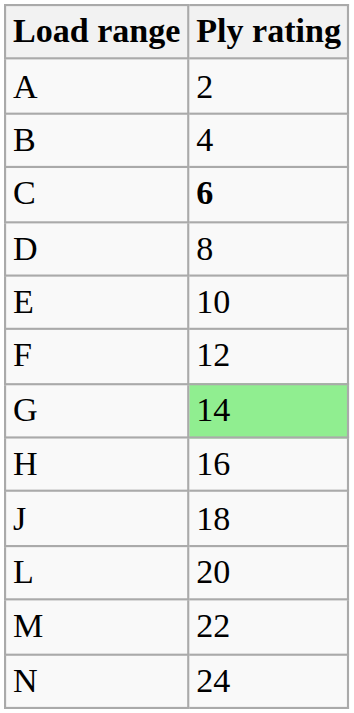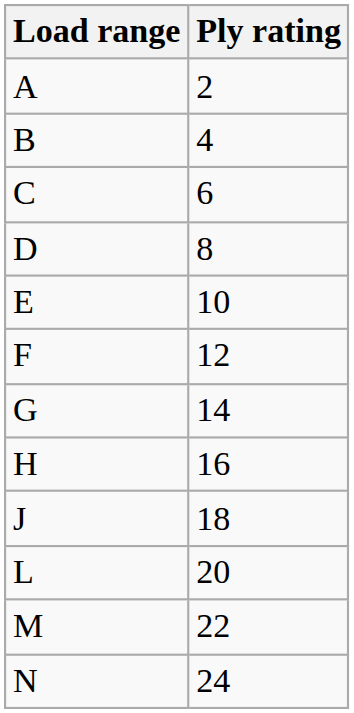(205, 193) bold -> (205, 193) normal
(213, 409) lightgreen background -> (213, 409) no background
